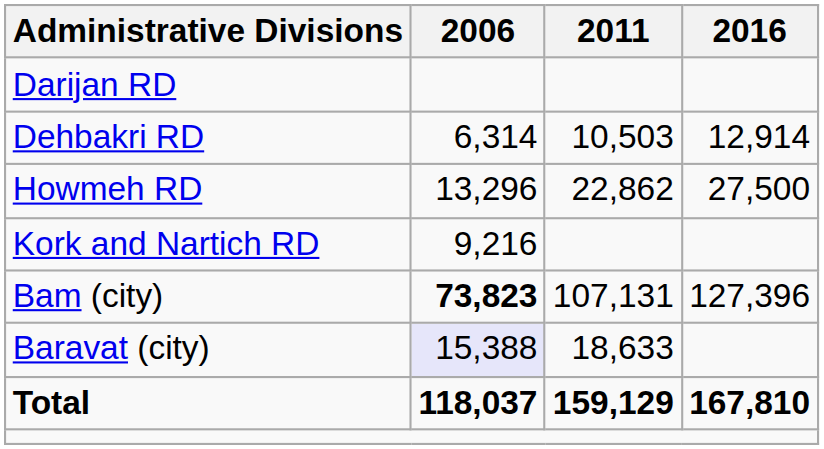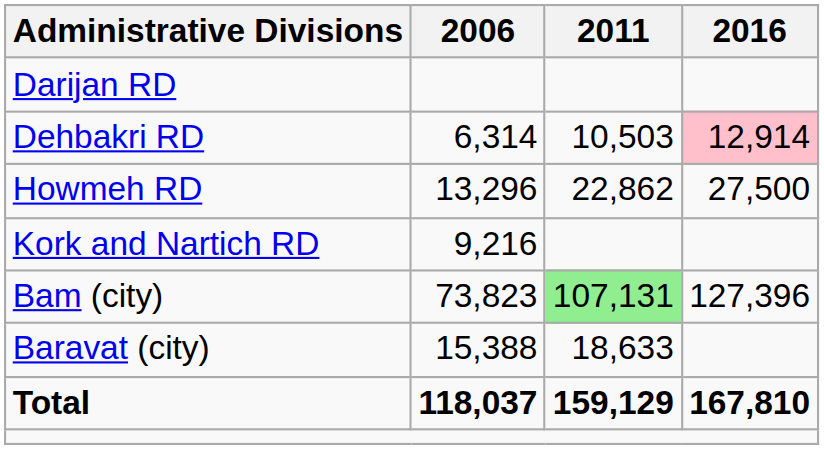(759, 137) no background -> (759, 137) pink background
(486, 296) bold -> (486, 296) normal
(613, 296) no background -> (613, 296) lightgreen background
(486, 349) lavender background -> (486, 349) no background
